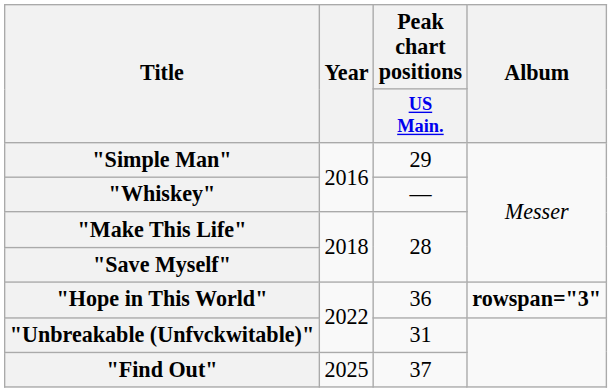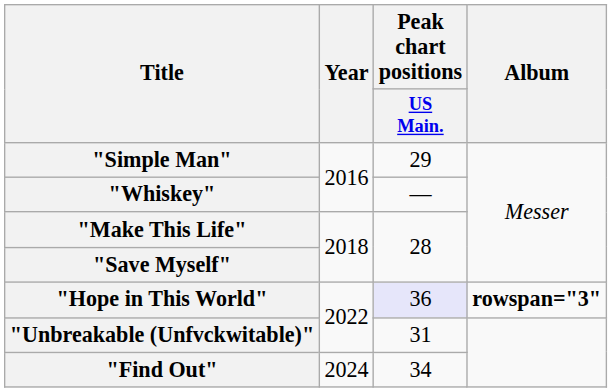(420, 299) no background -> (420, 299) lavender background
(346, 369) 2025 -> (346, 369) 2024
(420, 369) 37 -> (420, 369) 34
